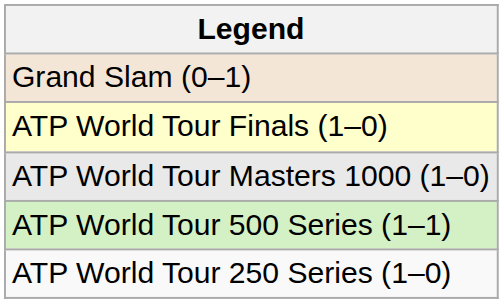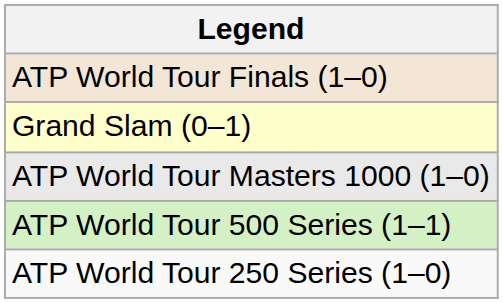(132, 77) Grand Slam (0–1) -> (200, 77) ATP World Tour Finals (1–0)
(200, 126) ATP World Tour Finals (1–0) -> (132, 126) Grand Slam (0–1)
